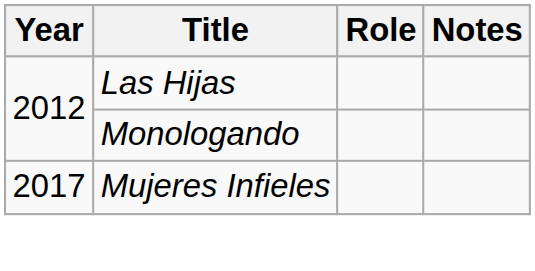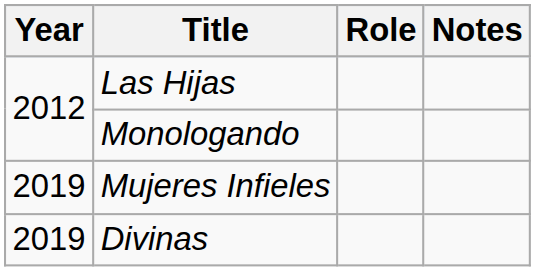(49, 186) 2017 -> (49, 186) 2019
+ row: (154, 238)
